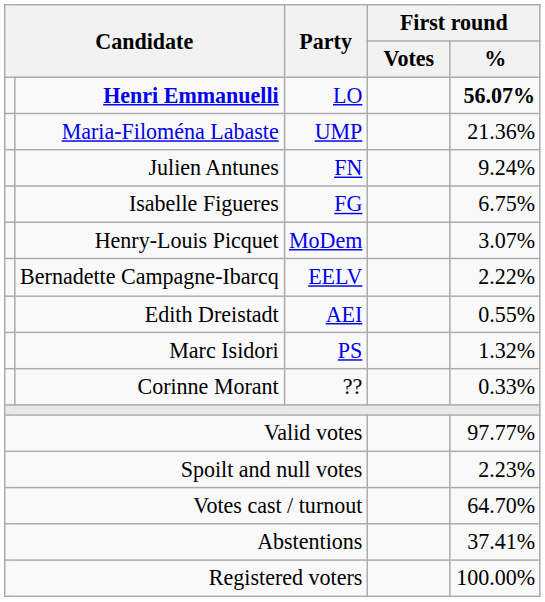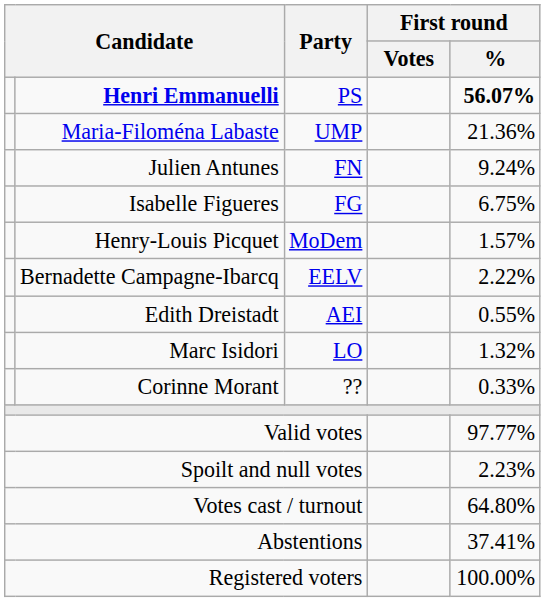(348, 95) LO -> (350, 95) PS
(507, 240) 3.07% -> (507, 240) 1.57%
(350, 349) PS -> (348, 349) LO
(501, 505) 64.70% -> (501, 505) 64.80%
